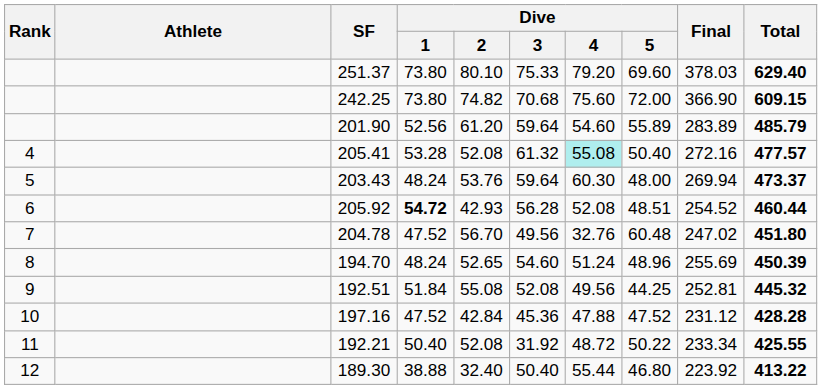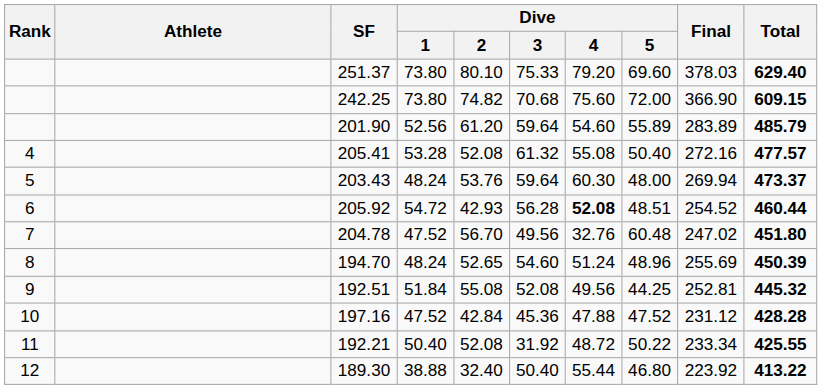(593, 153) paleturquoise background -> (593, 153) no background
(425, 208) bold -> (425, 208) normal
(593, 208) normal -> (593, 208) bold
